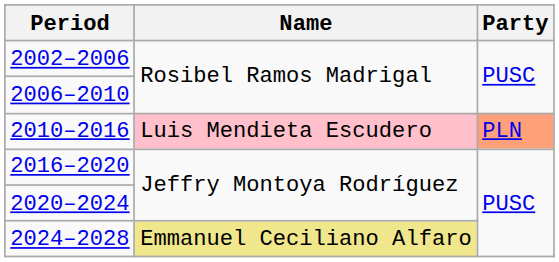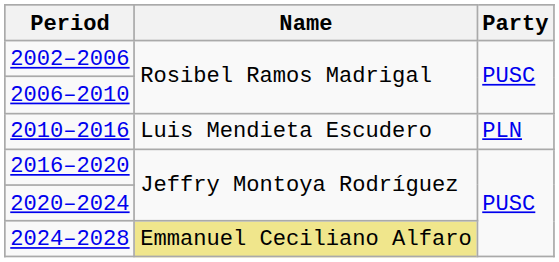(286, 131) pink background -> (286, 131) no background
(502, 131) lightsalmon background -> (502, 131) no background
